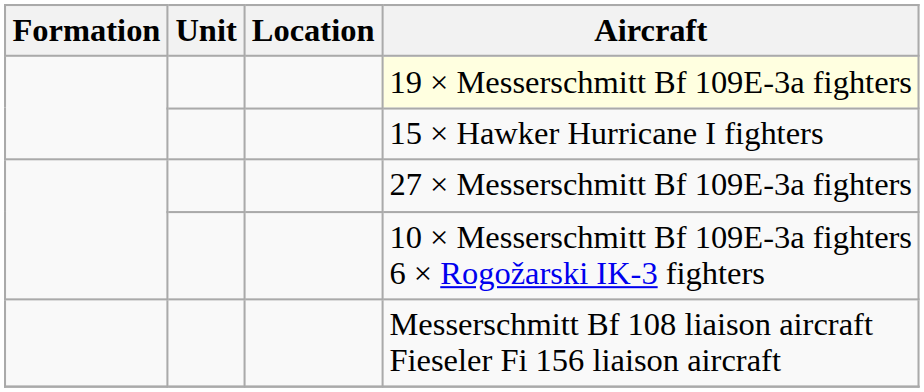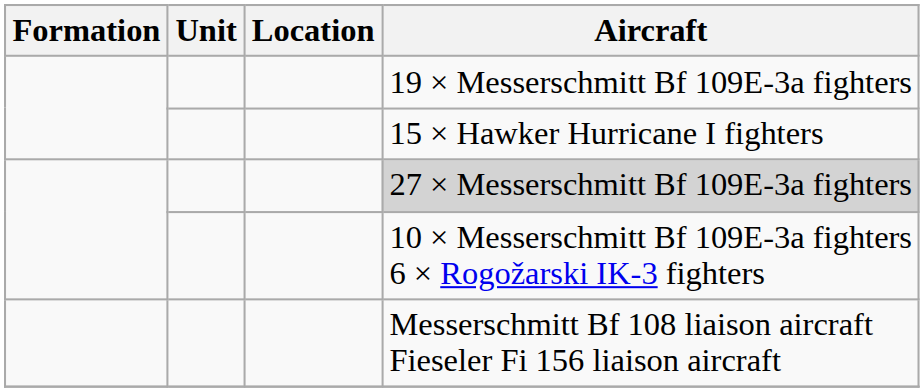(651, 81) lightyellow background -> (651, 81) no background
(651, 184) no background -> (651, 184) lightgrey background
